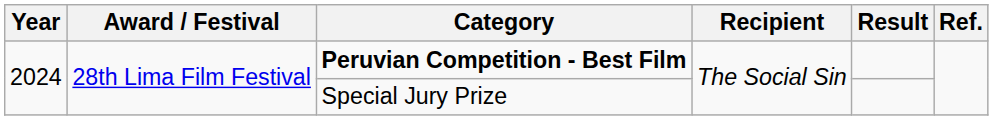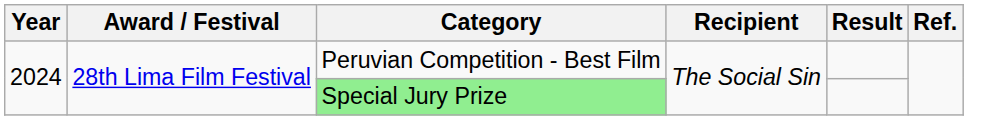(504, 59) bold -> (491, 59) normal
(414, 96) no background -> (414, 96) lightgreen background
